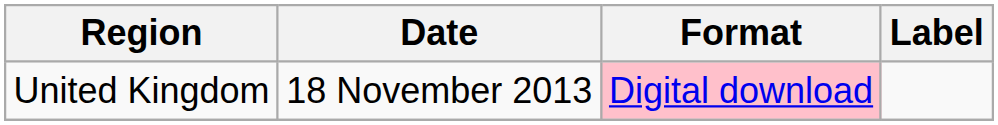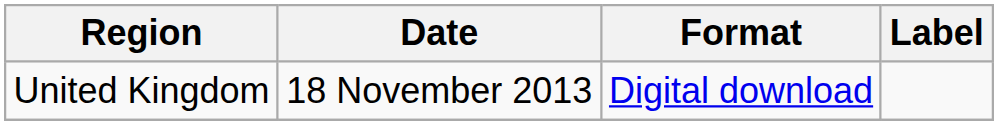(741, 90) pink background -> (741, 90) no background
